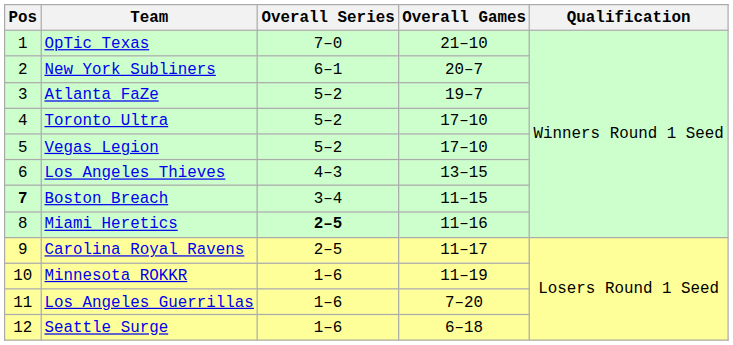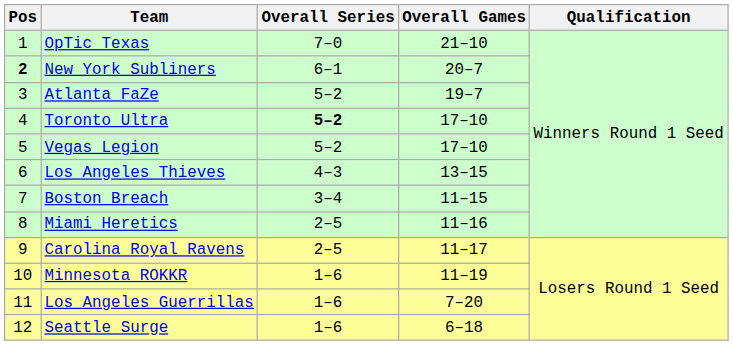(23, 69) normal -> (23, 69) bold
(328, 121) normal -> (328, 121) bold
(23, 198) bold -> (23, 198) normal
(328, 224) bold -> (328, 224) normal
